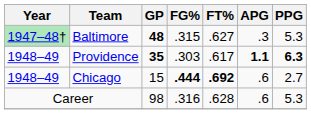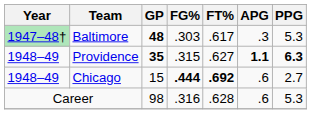(187, 36) .315 -> (187, 36) .303
(221, 36) .627 -> (221, 36) .617
(187, 57) .303 -> (187, 57) .315
(221, 57) .617 -> (221, 57) .627
